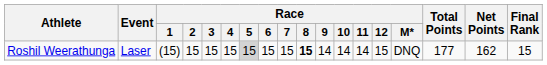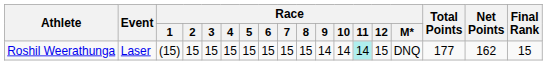(249, 51) lightgrey background -> (249, 51) no background
(306, 51) bold -> (306, 51) normal
(363, 51) no background -> (363, 51) paleturquoise background
